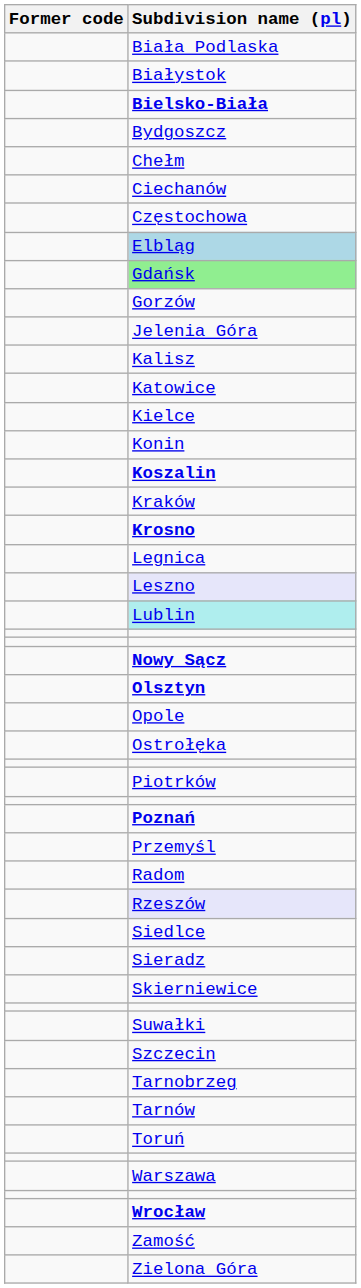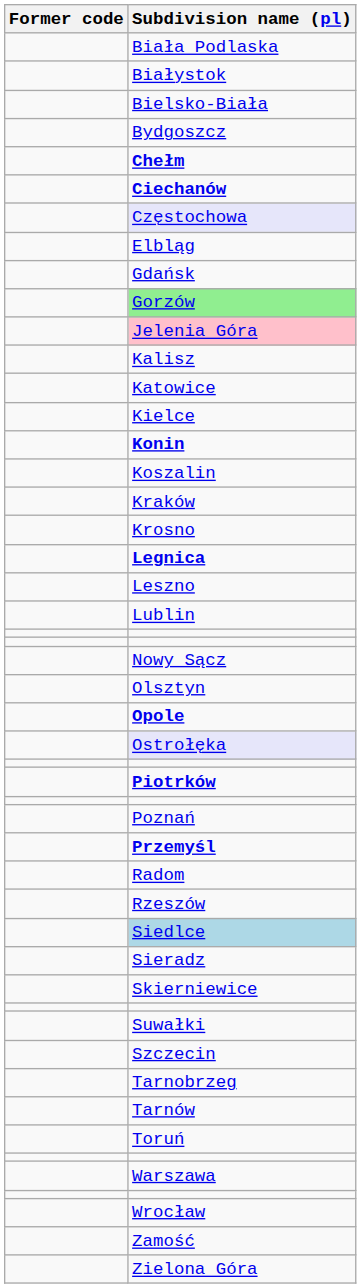(200, 104) bold -> (200, 104) normal
(158, 161) normal -> (158, 161) bold
(179, 189) normal -> (179, 189) bold
(190, 218) no background -> (190, 218) lavender background
(163, 246) lightblue background -> (163, 246) no background
(163, 274) lightgreen background -> (163, 274) no background
(163, 303) no background -> (163, 303) lightgreen background
(195, 331) no background -> (195, 331) pink background
(158, 445) normal -> (158, 445) bold
(174, 473) bold -> (174, 473) normal
(163, 530) bold -> (163, 530) normal
(169, 558) normal -> (169, 558) bold
(163, 587) lavender background -> (163, 587) no background
(163, 615) paleturquoise background -> (163, 615) no background
(179, 660) bold -> (179, 660) normal
(169, 688) bold -> (169, 688) normal
(158, 717) normal -> (158, 717) bold
(179, 745) no background -> (179, 745) lavender background
(174, 782) normal -> (174, 782) bold
(163, 819) bold -> (163, 819) normal
(174, 847) normal -> (174, 847) bold
(169, 904) lavender background -> (169, 904) no background
(169, 932) no background -> (169, 932) lightblue background
(169, 1213) bold -> (169, 1213) normal
